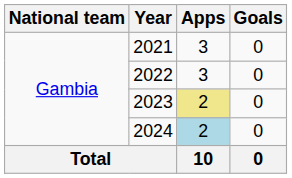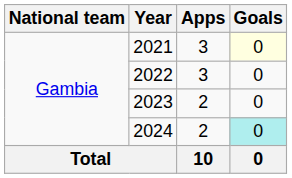(258, 46) no background -> (258, 46) lightyellow background
(203, 103) khaki background -> (203, 103) no background
(203, 131) lightblue background -> (203, 131) no background
(258, 131) no background -> (258, 131) paleturquoise background
